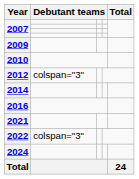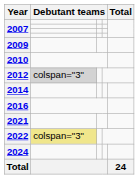(59, 75) no background -> (59, 75) lightgrey background
(59, 136) no background -> (59, 136) khaki background
